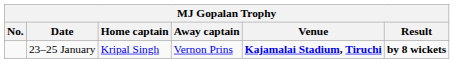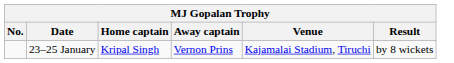(313, 49) bold -> (308, 49) normal
(417, 49) bold -> (405, 49) normal
